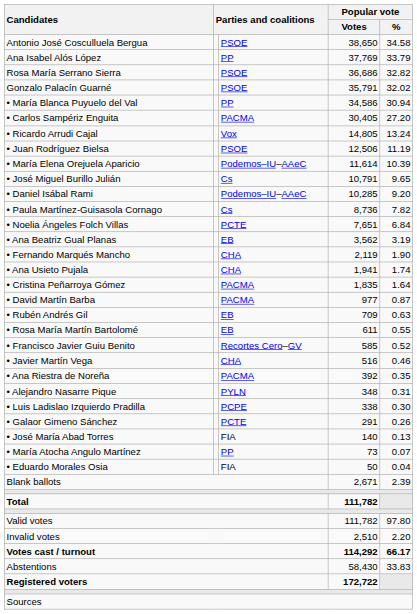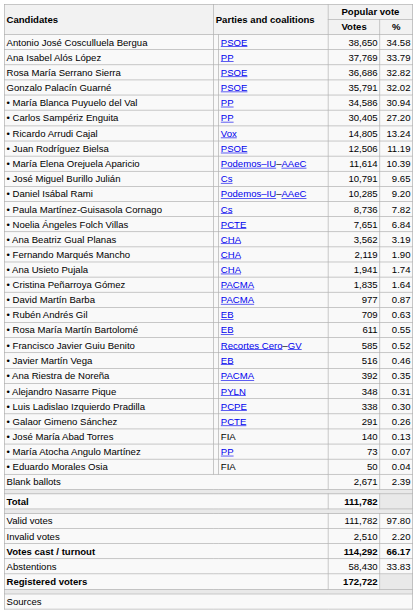(237, 118) PACMA -> (227, 118) PP
(227, 239) EB -> (231, 239) CHA
(231, 361) CHA -> (227, 361) EB
